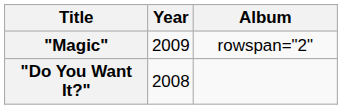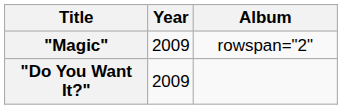(171, 81) 2008 -> (171, 81) 2009
